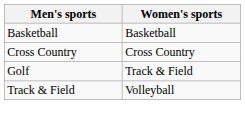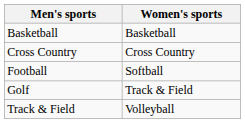+ row: (27, 71)
